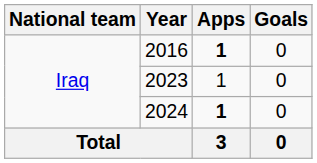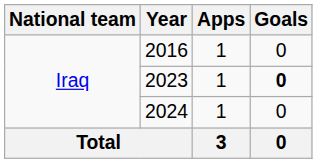(221, 50) bold -> (221, 50) normal
(281, 81) normal -> (281, 81) bold
(221, 111) bold -> (221, 111) normal
